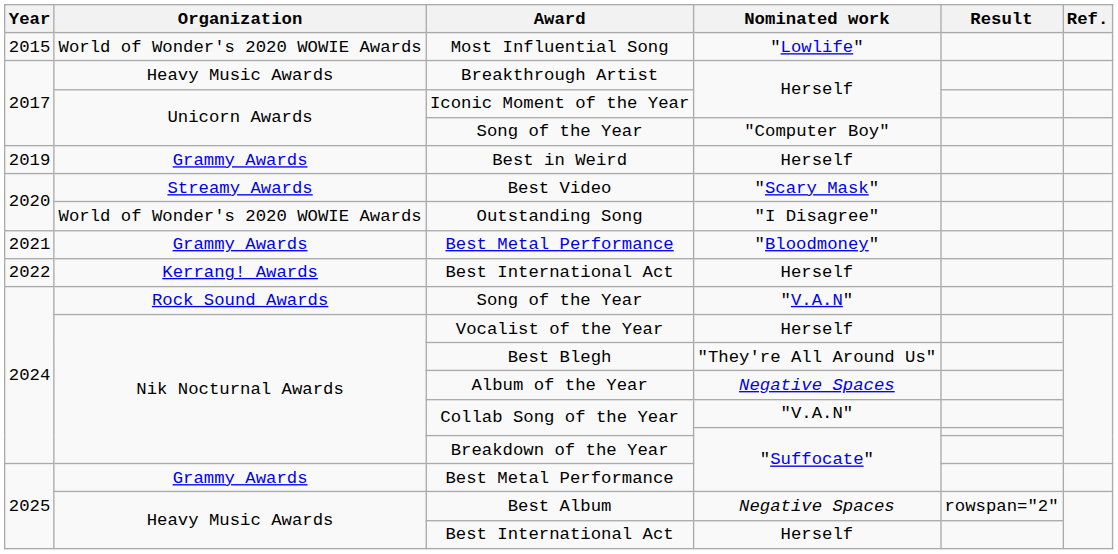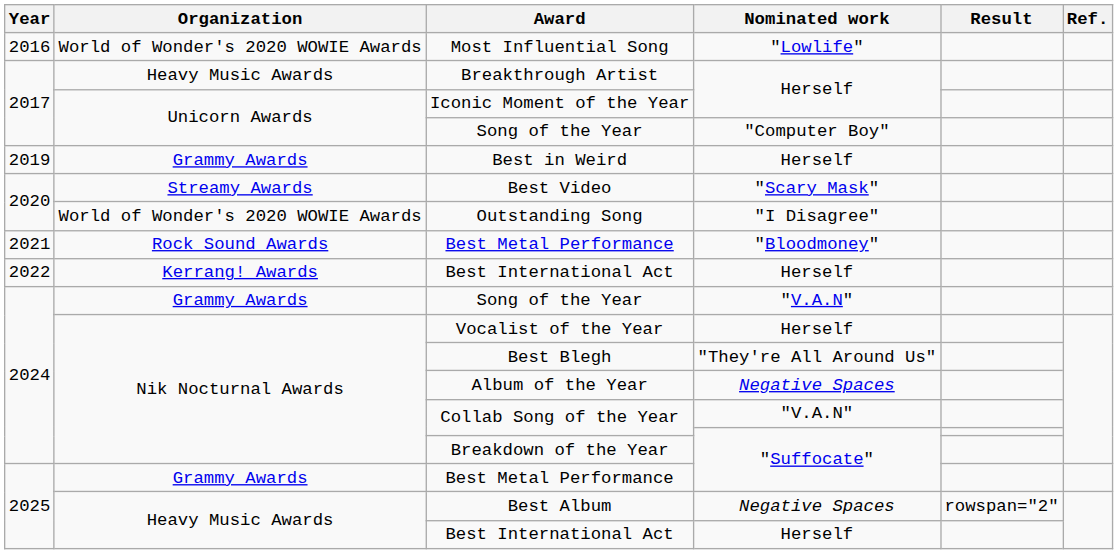(30, 47) 2015 -> (30, 47) 2016
(240, 244) Grammy Awards -> (240, 244) Rock Sound Awards
(240, 301) Rock Sound Awards -> (240, 301) Grammy Awards
